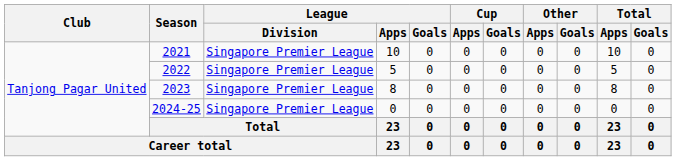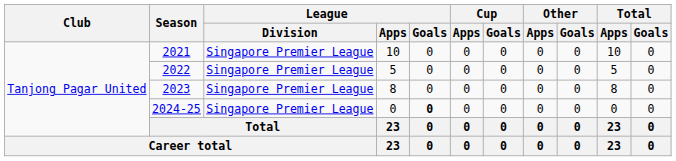(430, 108) normal -> (430, 108) bold
